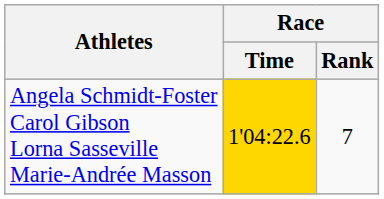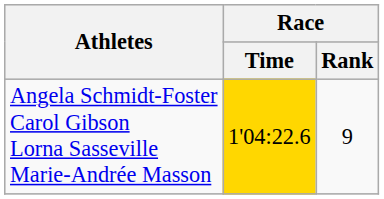(347, 136) 7 -> (347, 136) 9
